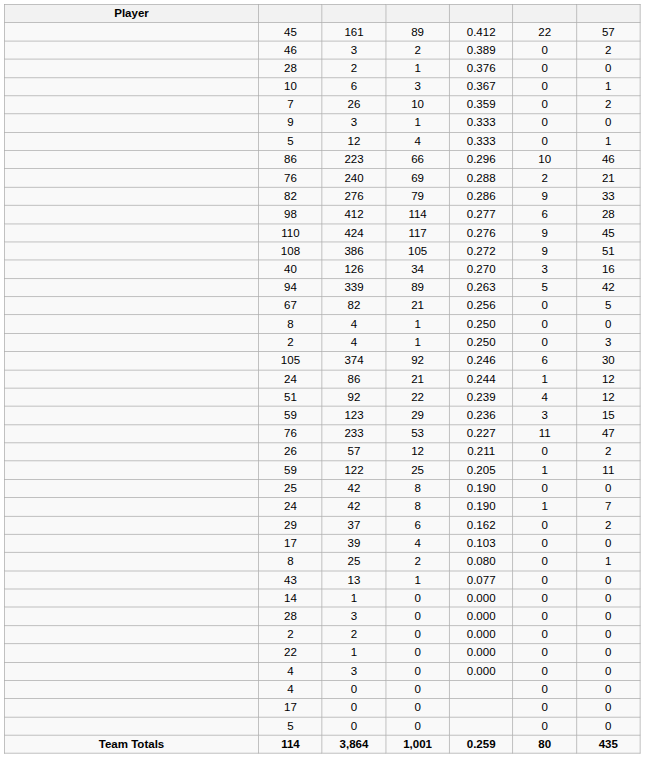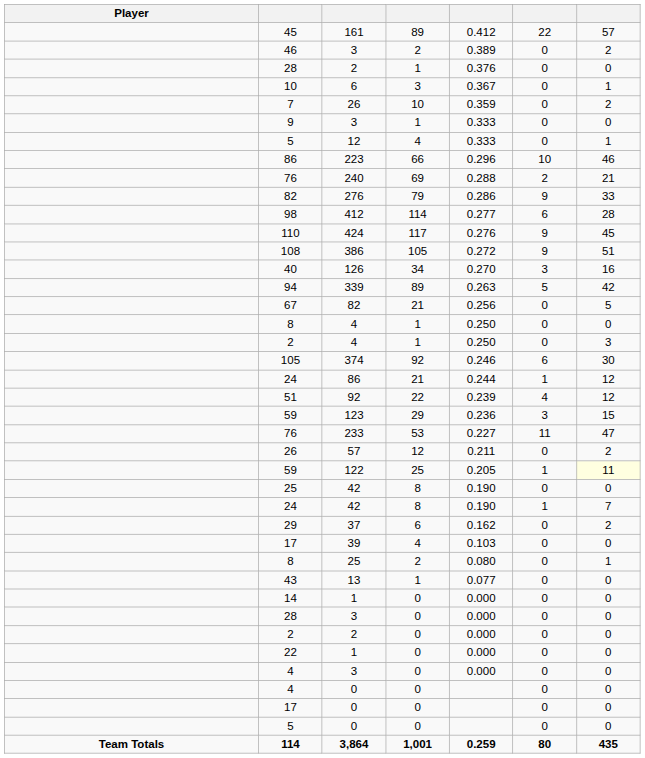(608, 470) no background -> (608, 470) lightyellow background
